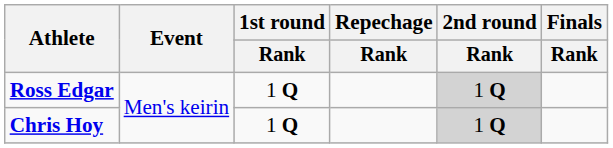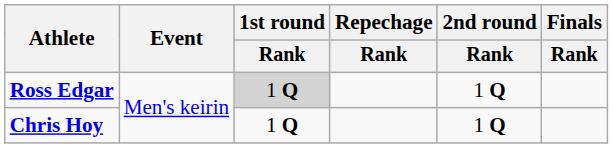(282, 90) no background -> (282, 90) lightgrey background
(490, 90) lightgrey background -> (490, 90) no background
(490, 125) lightgrey background -> (490, 125) no background
